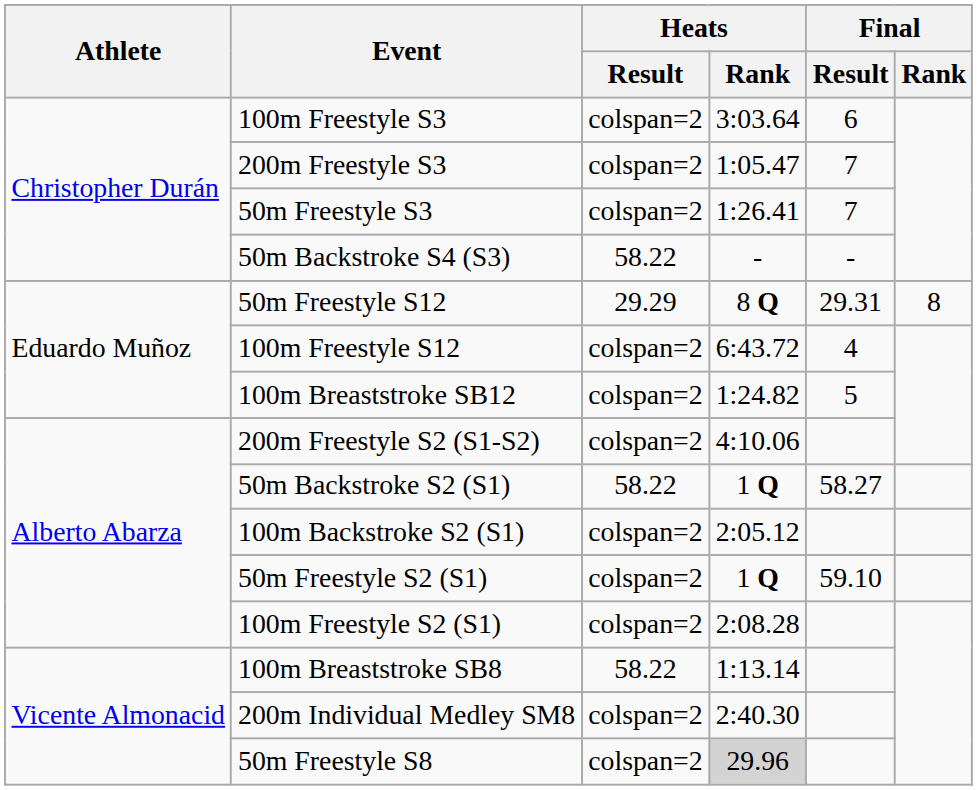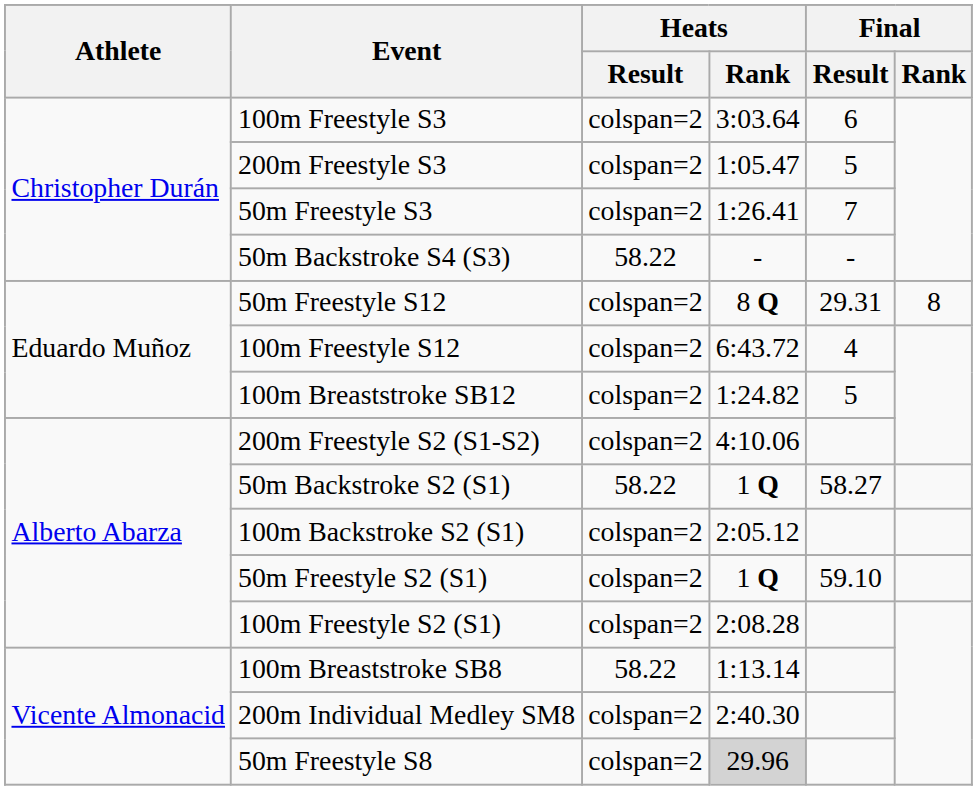(851, 165) 7 -> (851, 165) 5
(645, 302) 29.29 -> (645, 302) colspan=2
